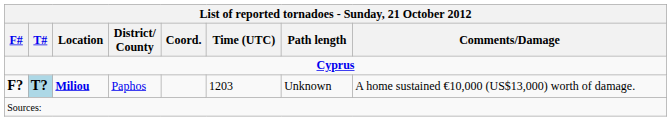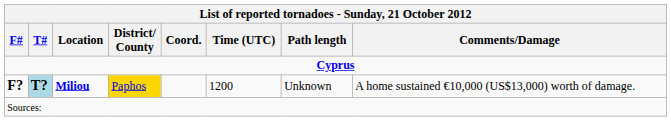(129, 86) no background -> (129, 86) gold background
(221, 86) 1203 -> (221, 86) 1200
